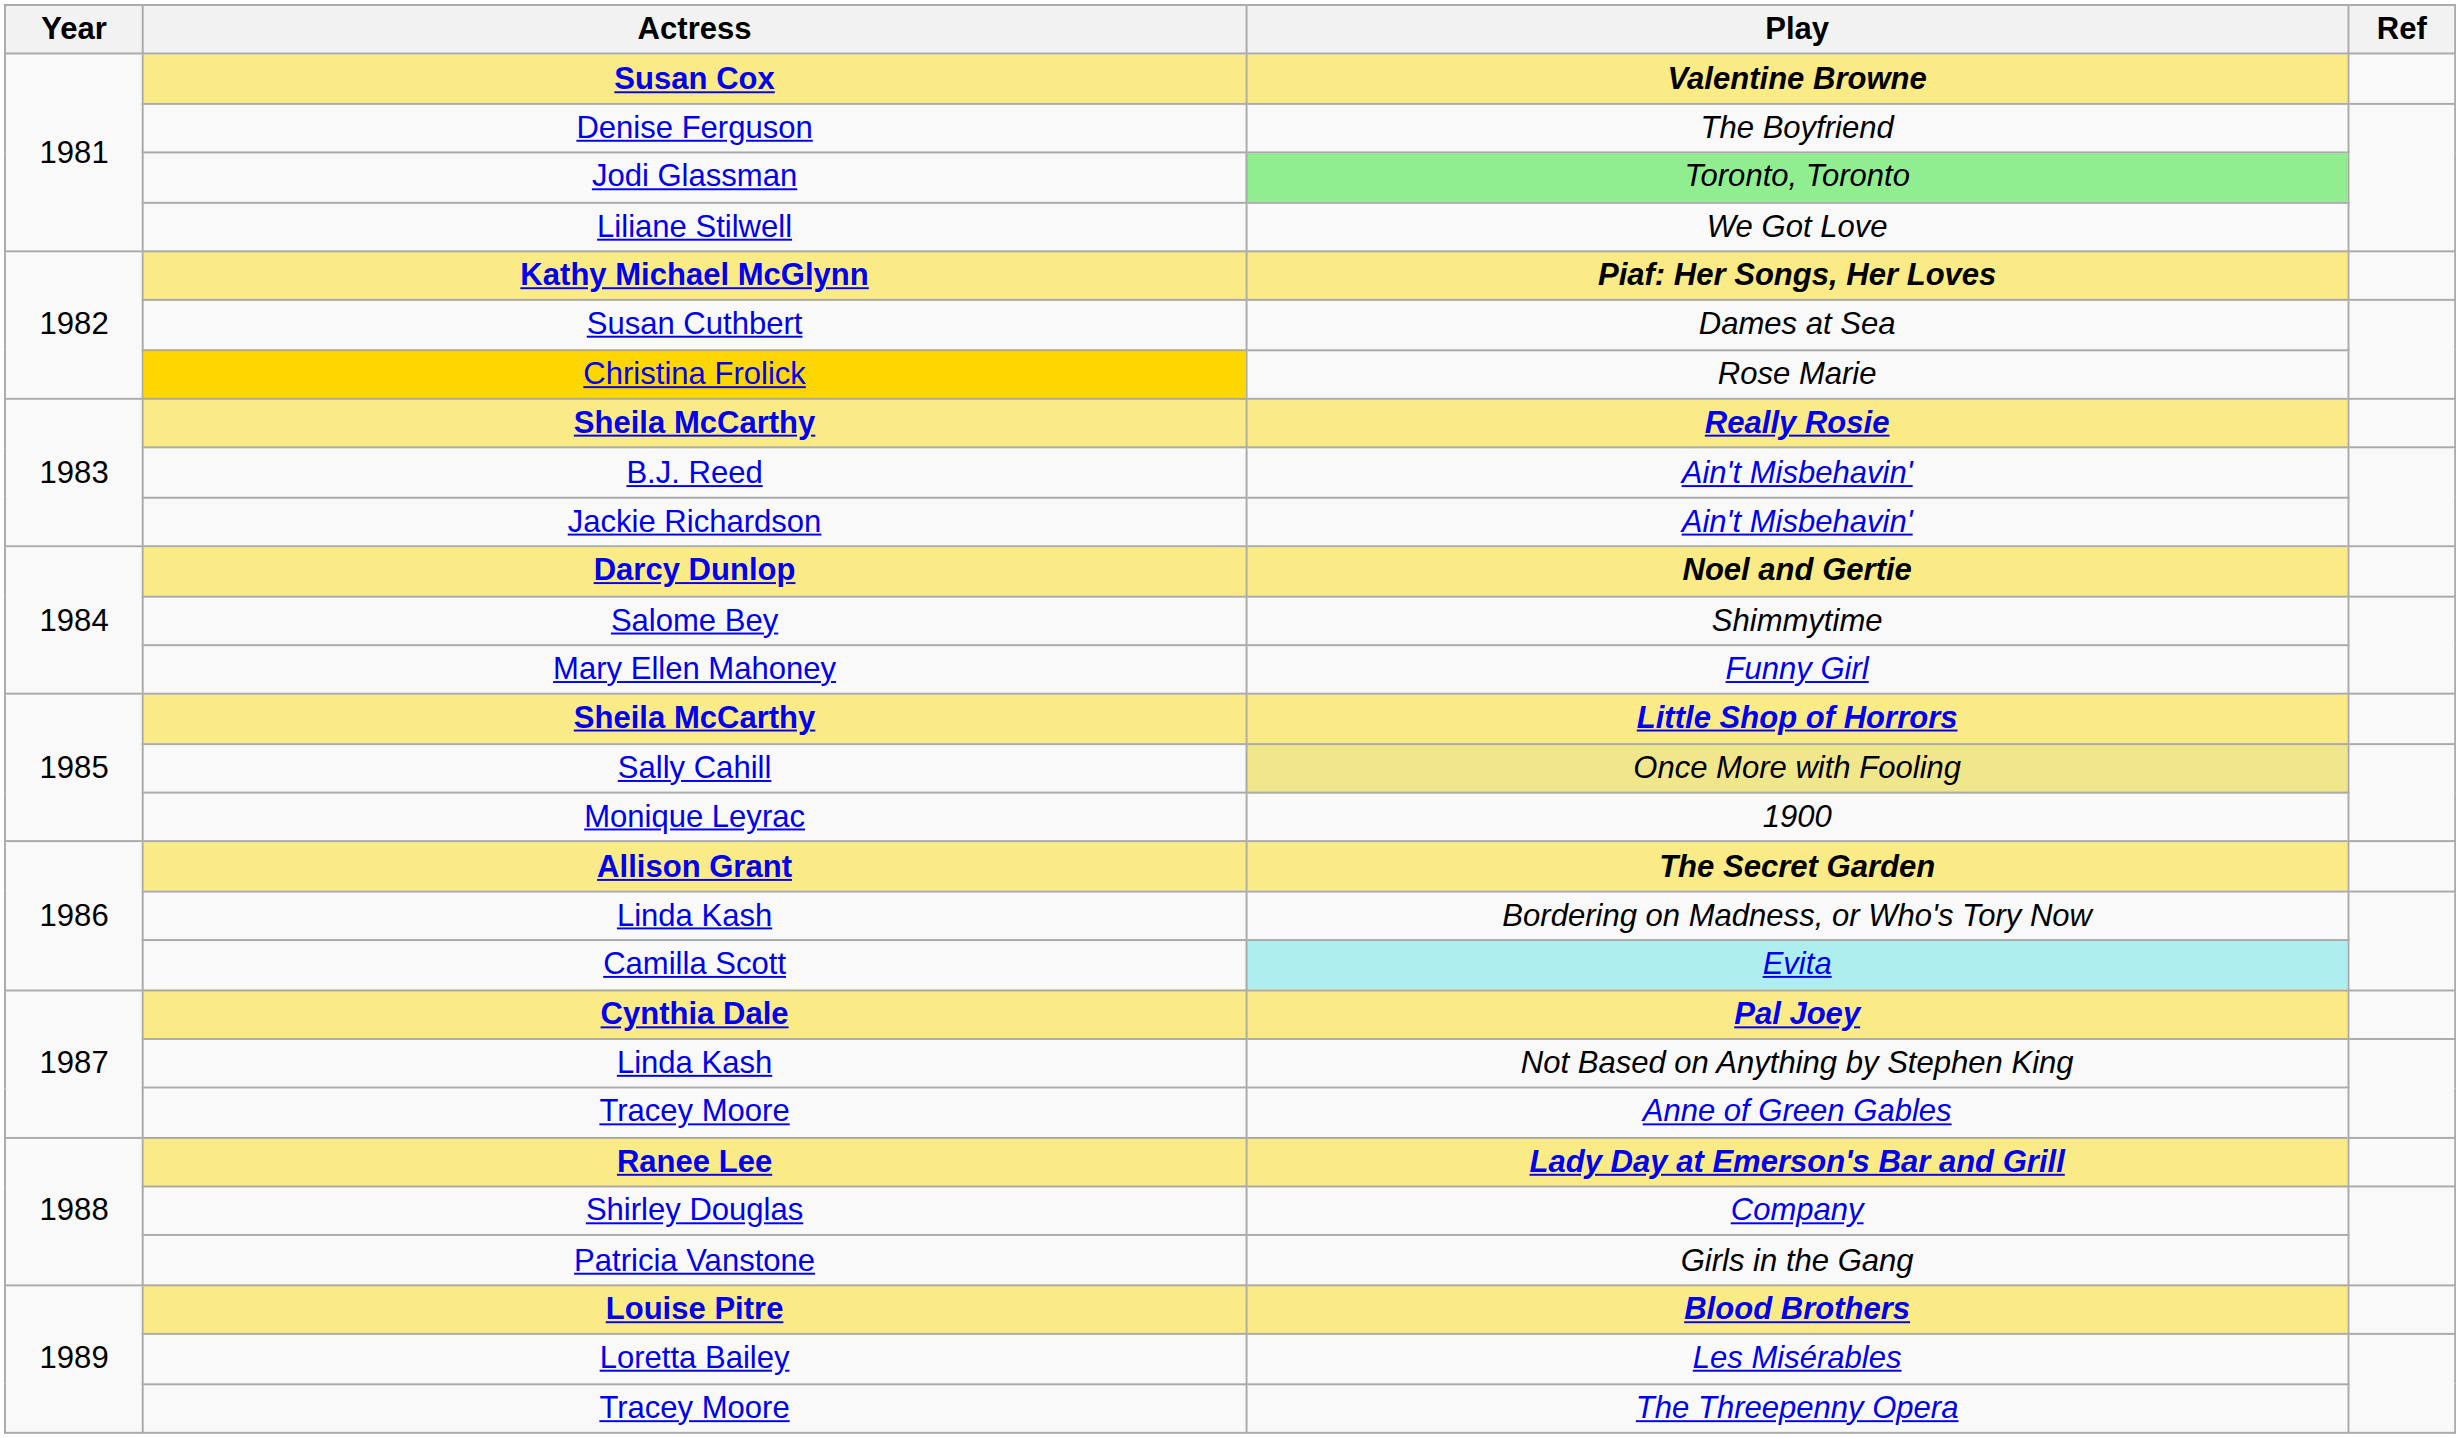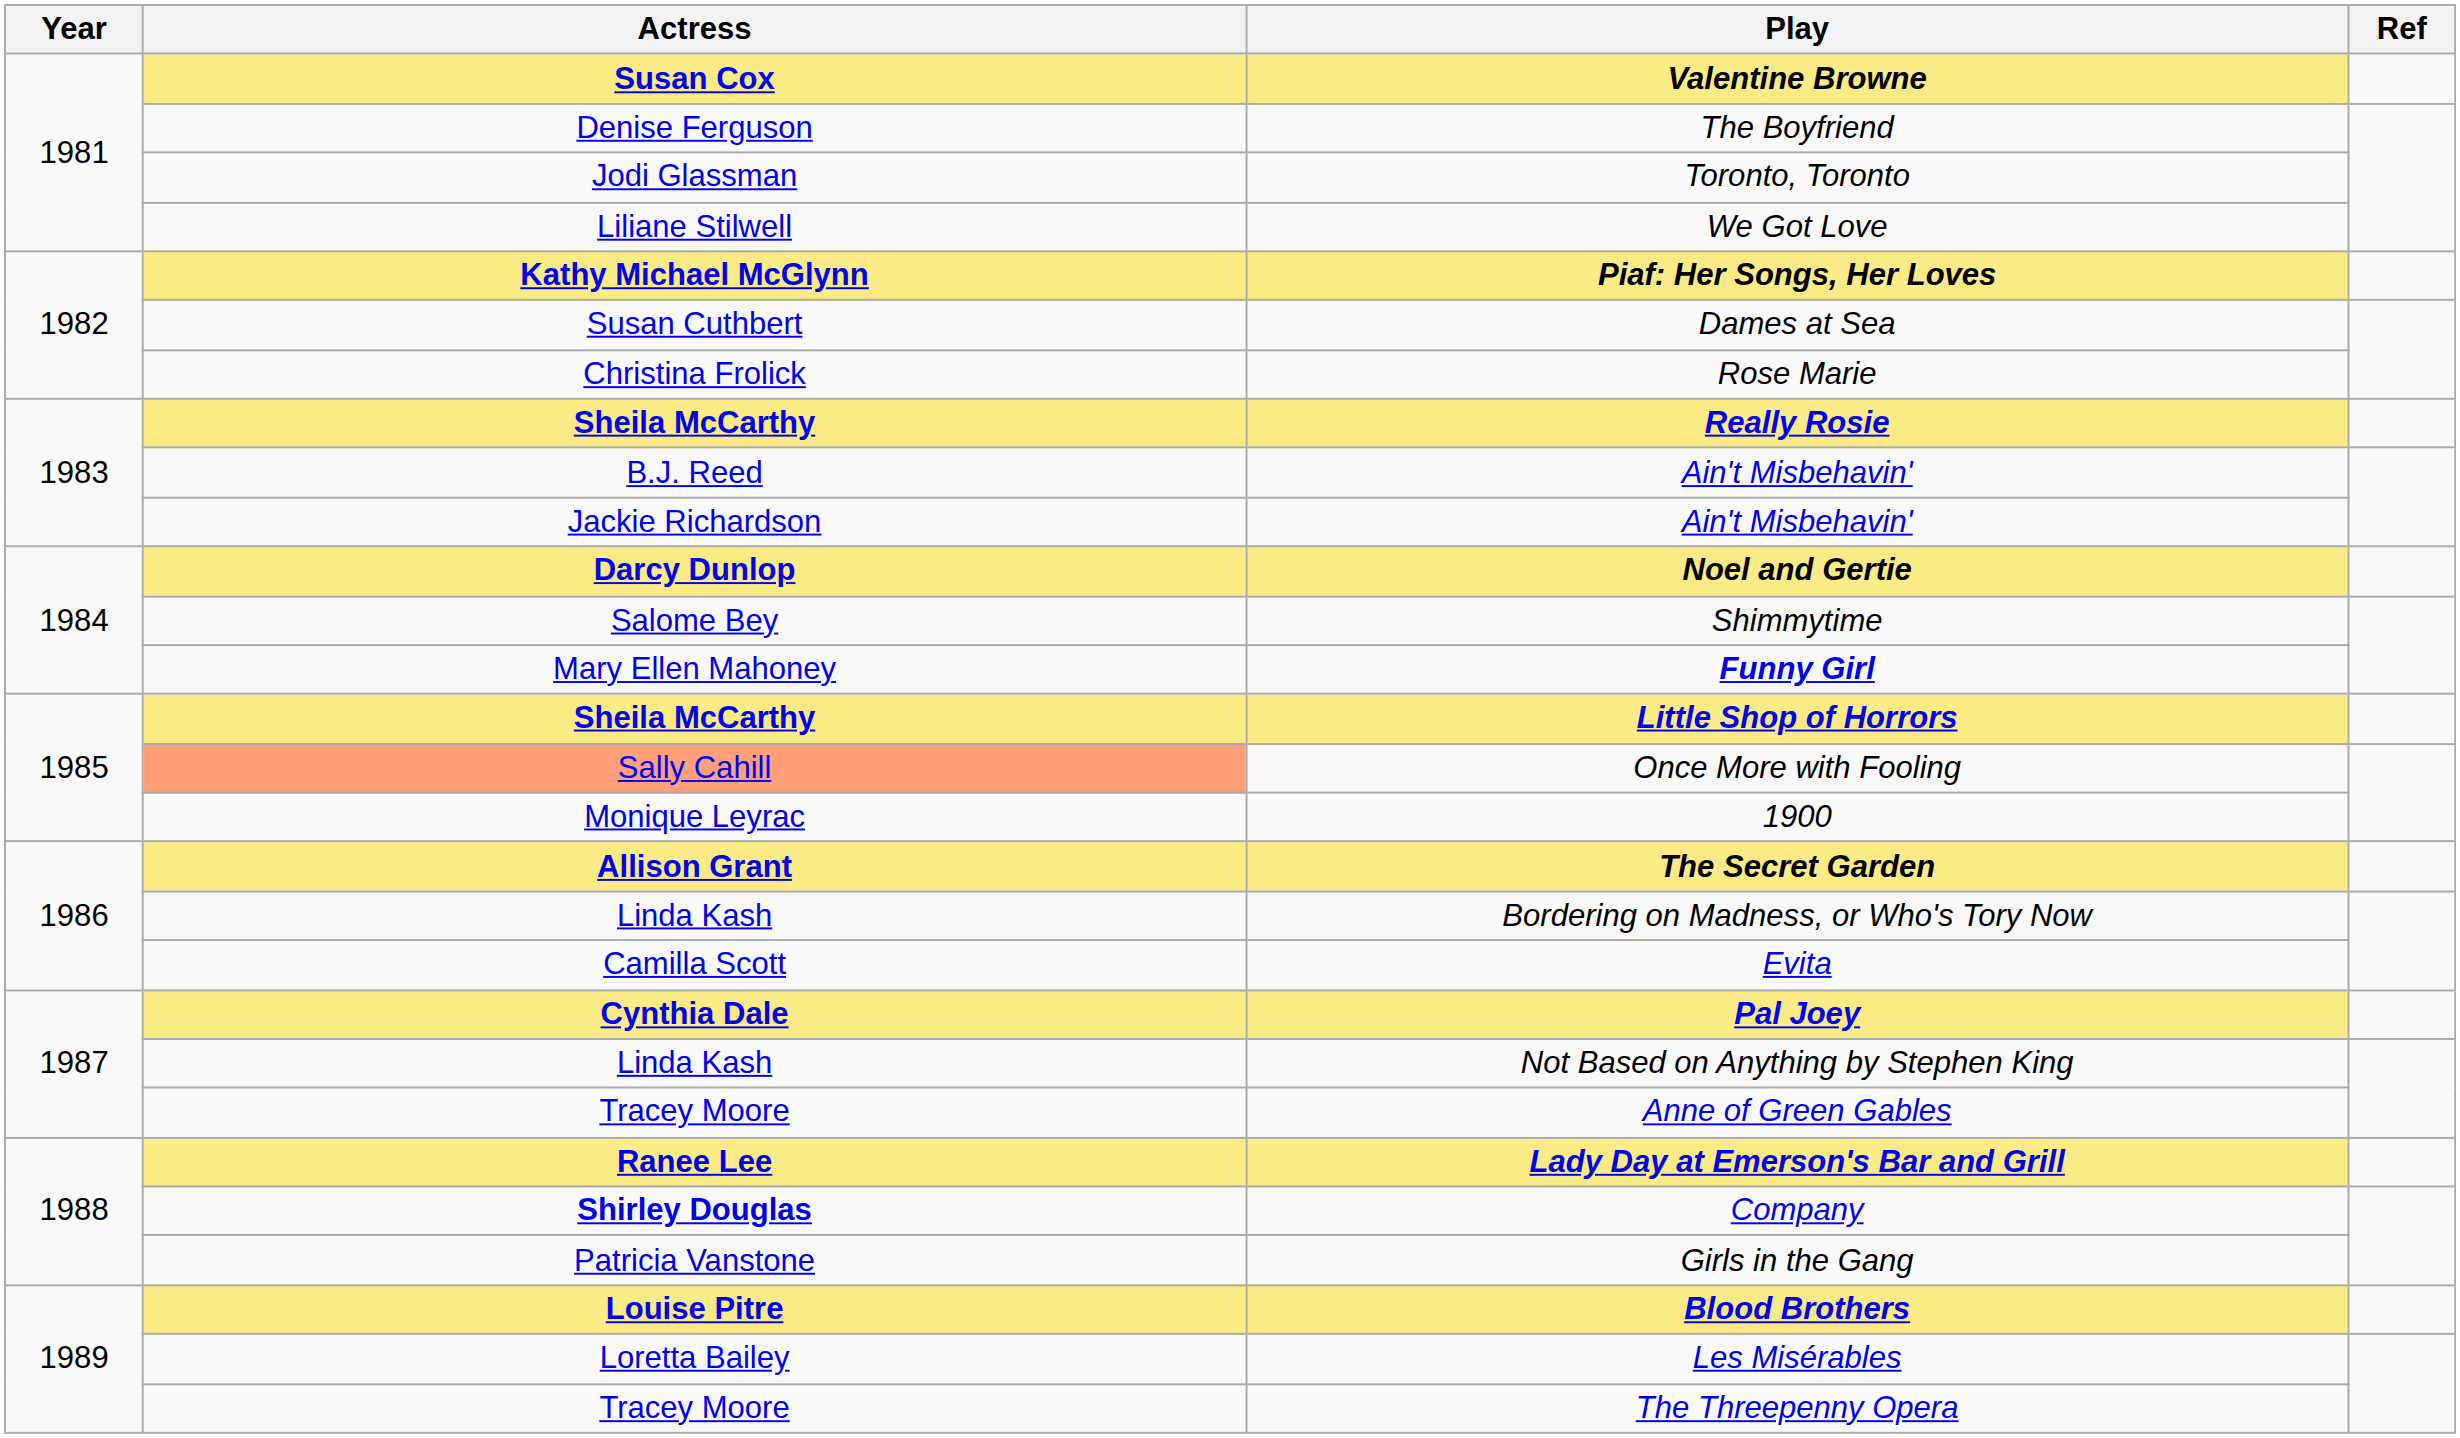(1797, 176) lightgreen background -> (1797, 176) no background
(695, 373) gold background -> (695, 373) no background
(1797, 669) normal -> (1797, 669) bold
(695, 767) no background -> (695, 767) lightsalmon background
(1797, 767) khaki background -> (1797, 767) no background
(1797, 964) paleturquoise background -> (1797, 964) no background
(695, 1210) normal -> (695, 1210) bold
